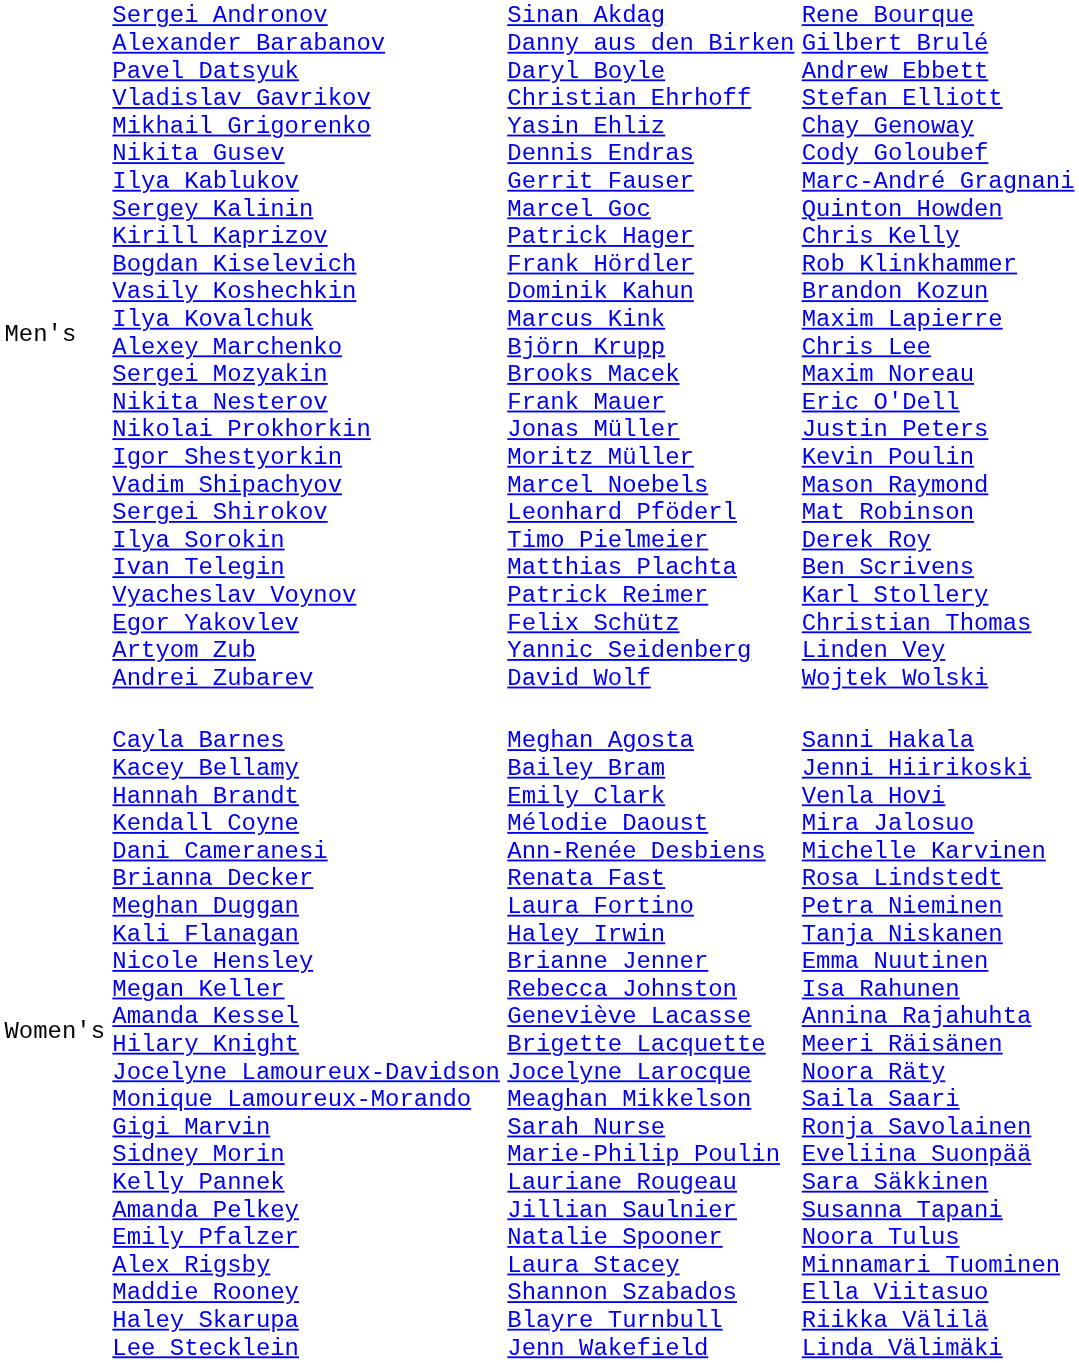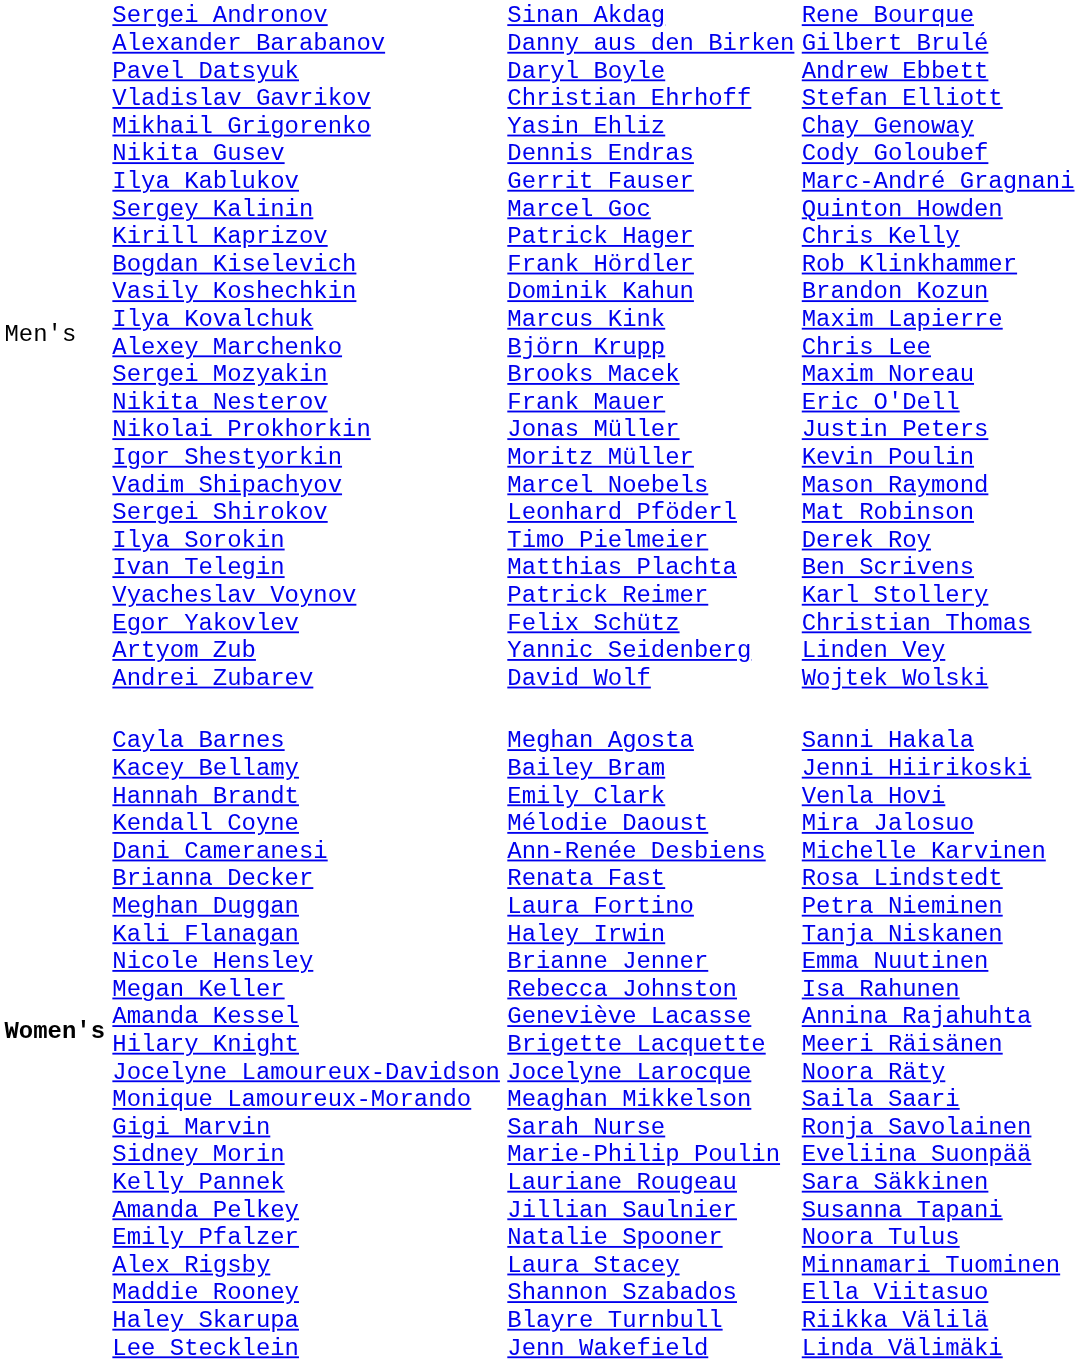(55, 1031) normal -> (55, 1031) bold
